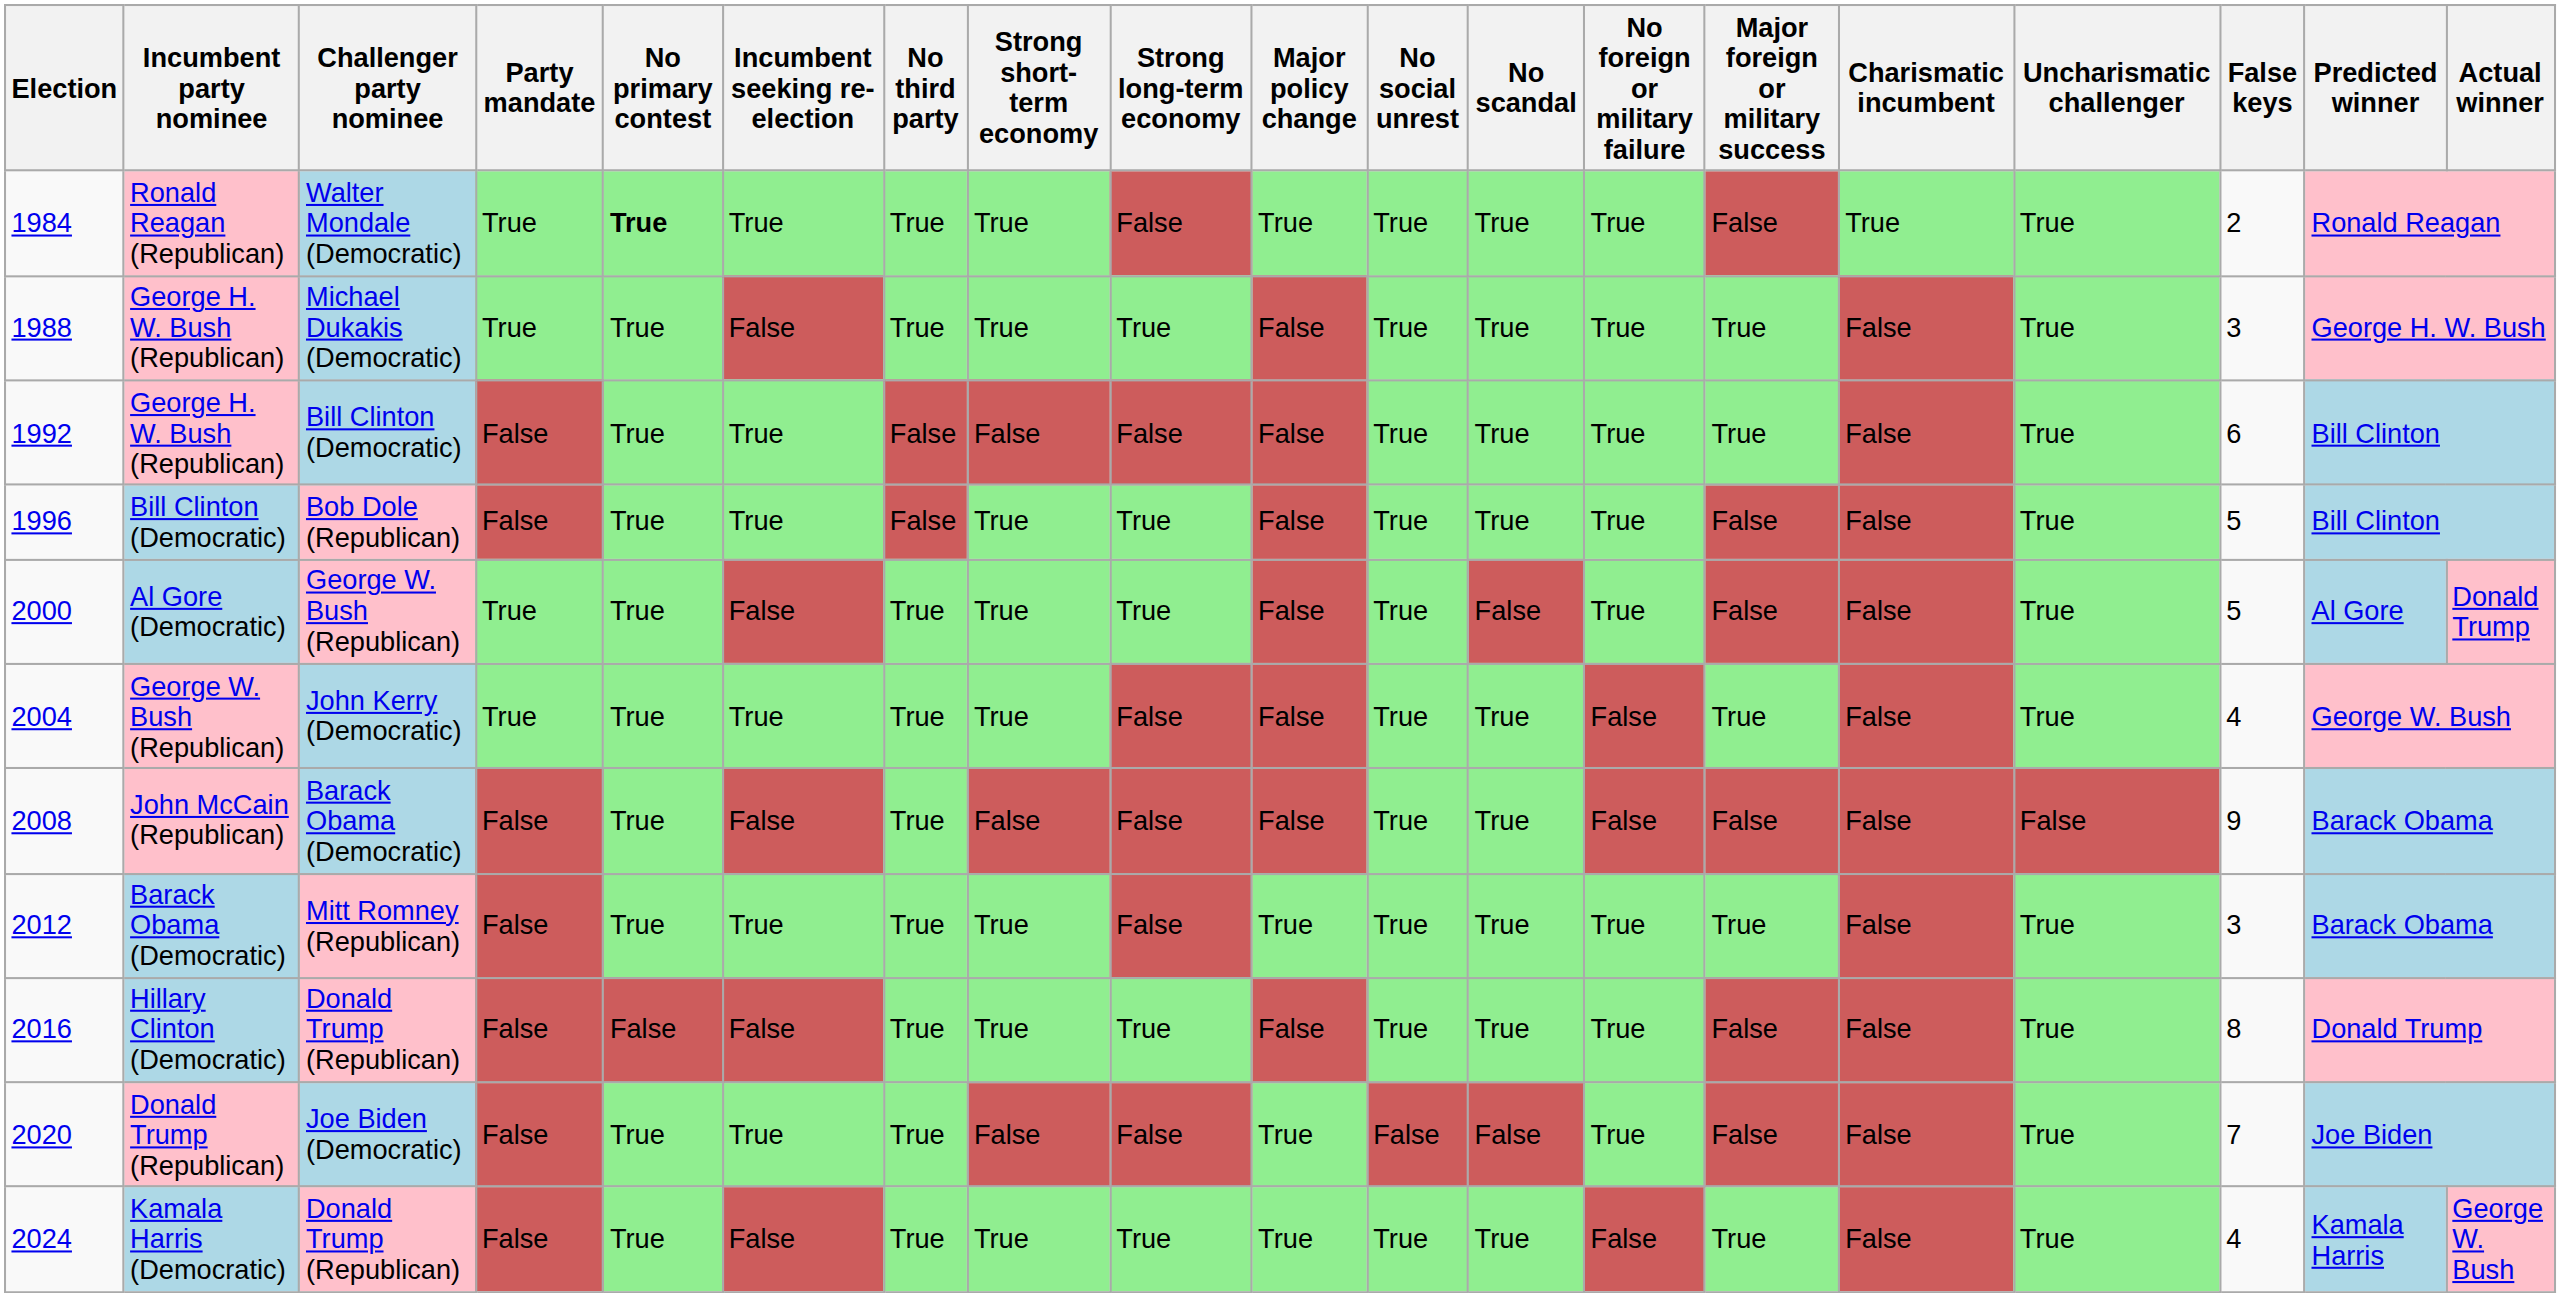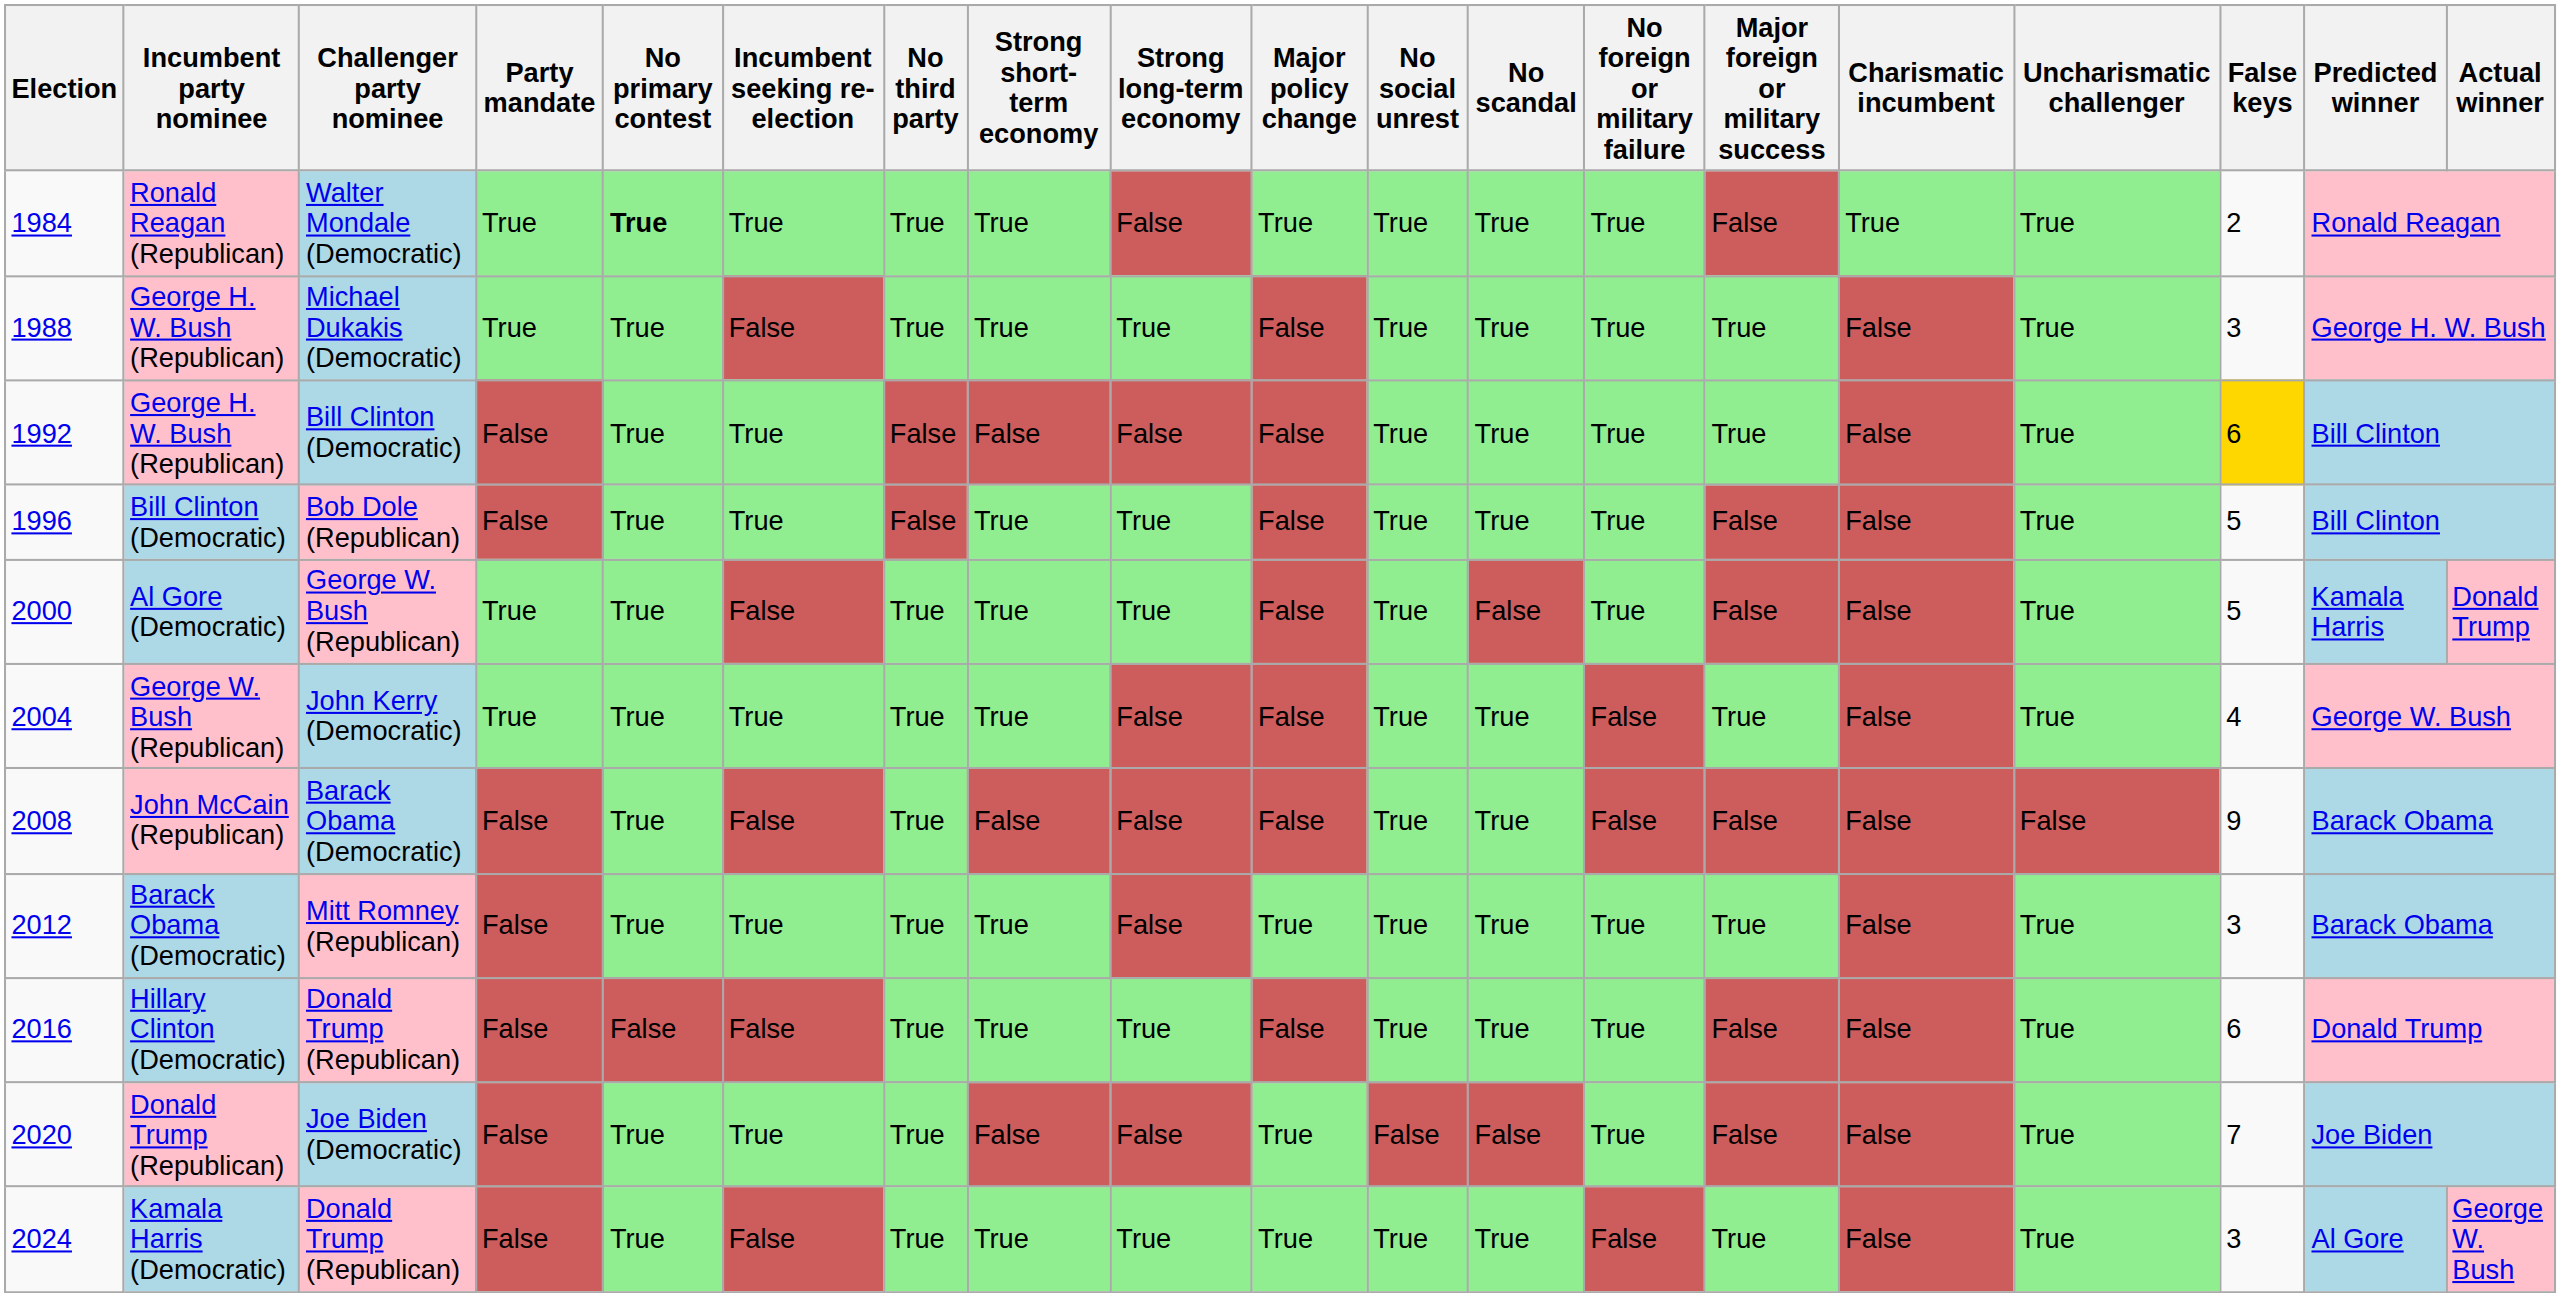(2234, 433) no background -> (2234, 433) gold background
(2358, 612) Al Gore -> (2358, 612) Kamala Harris
(2234, 1030) 8 -> (2234, 1030) 6
(2234, 1240) 4 -> (2234, 1240) 3
(2358, 1240) Kamala Harris -> (2358, 1240) Al Gore
